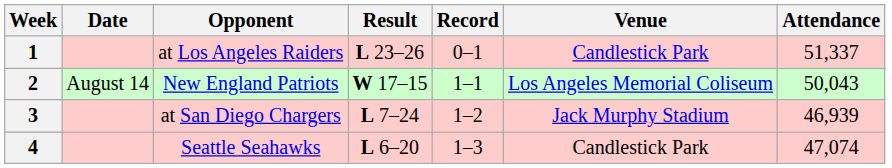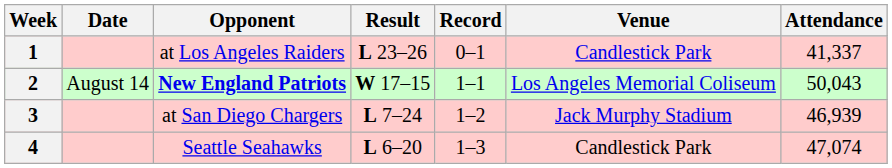(831, 52) 51,337 -> (834, 52) 41,337
(251, 83) normal -> (252, 83) bold
